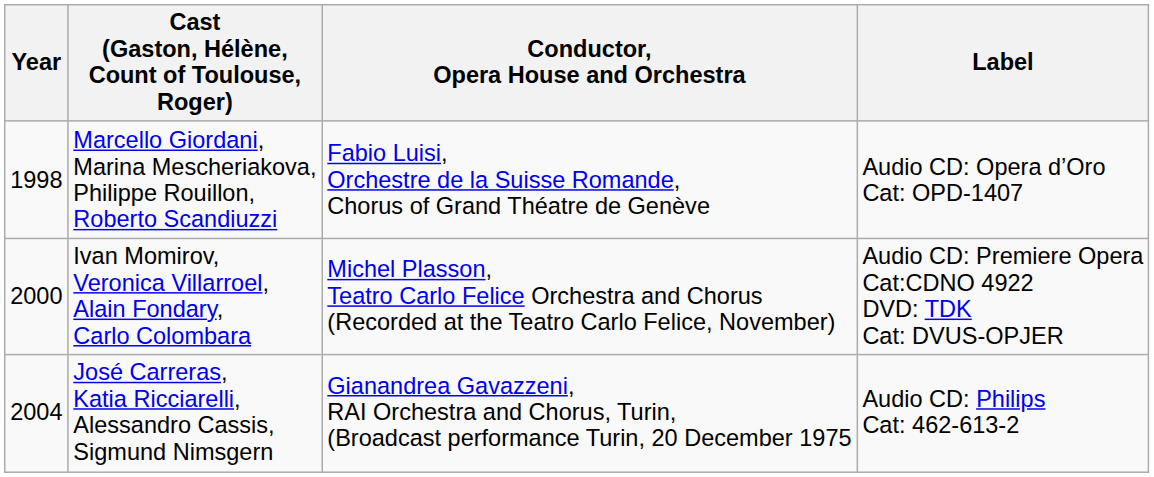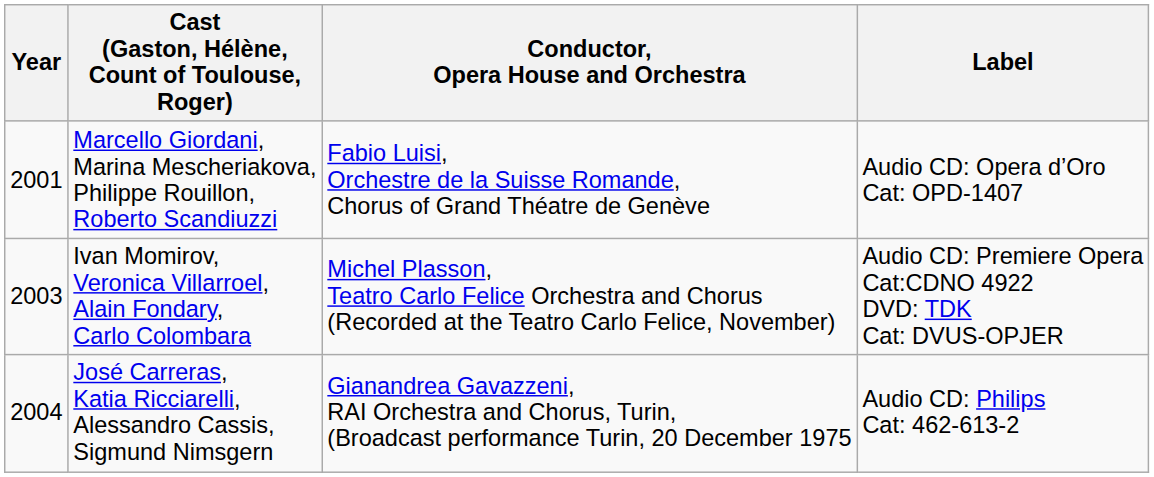(36, 179) 1998 -> (36, 179) 2001
(36, 296) 2000 -> (36, 296) 2003
